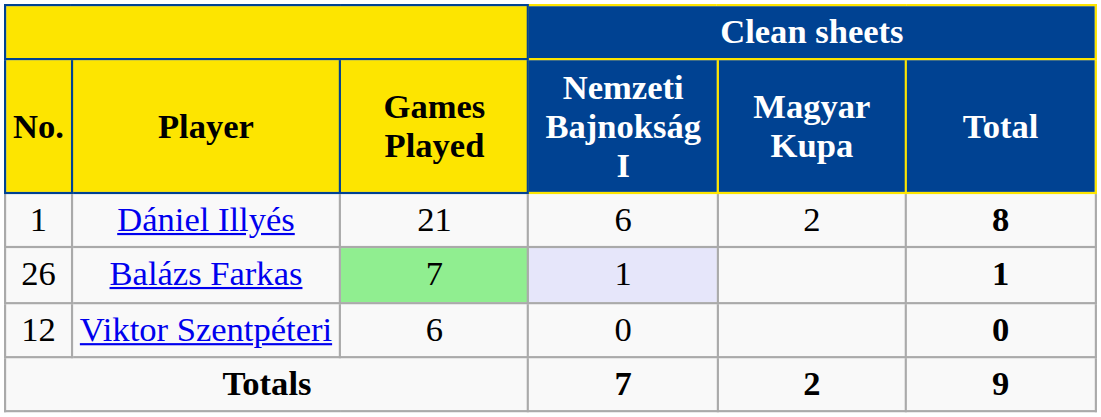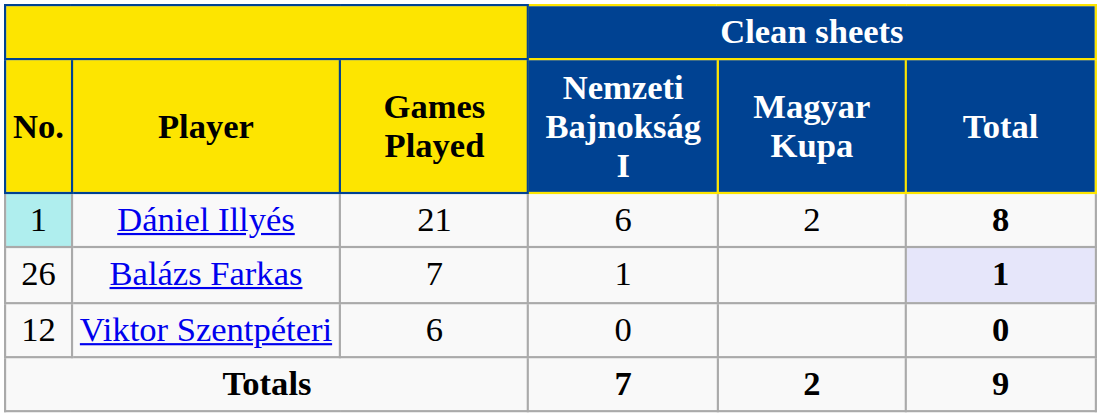(38, 219) no background -> (38, 219) paleturquoise background
(434, 274) lightgreen background -> (434, 274) no background
(623, 274) lavender background -> (623, 274) no background
(1001, 274) no background -> (1001, 274) lavender background
